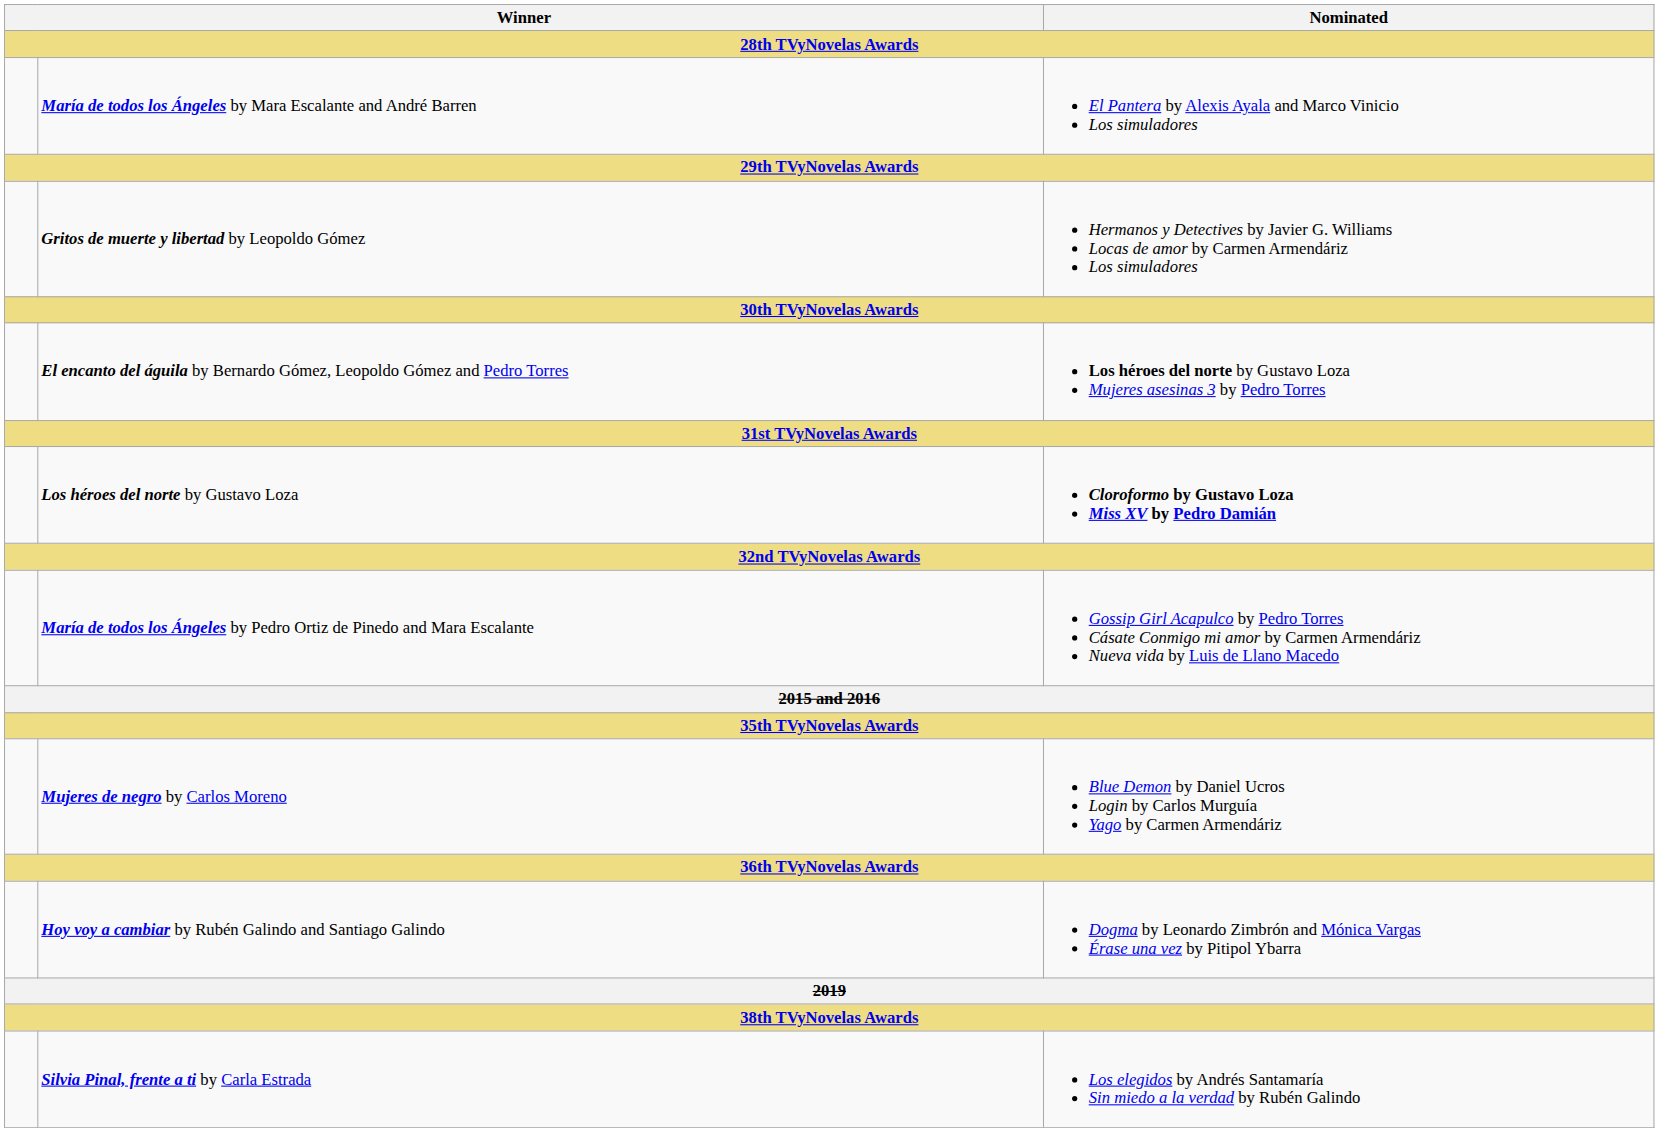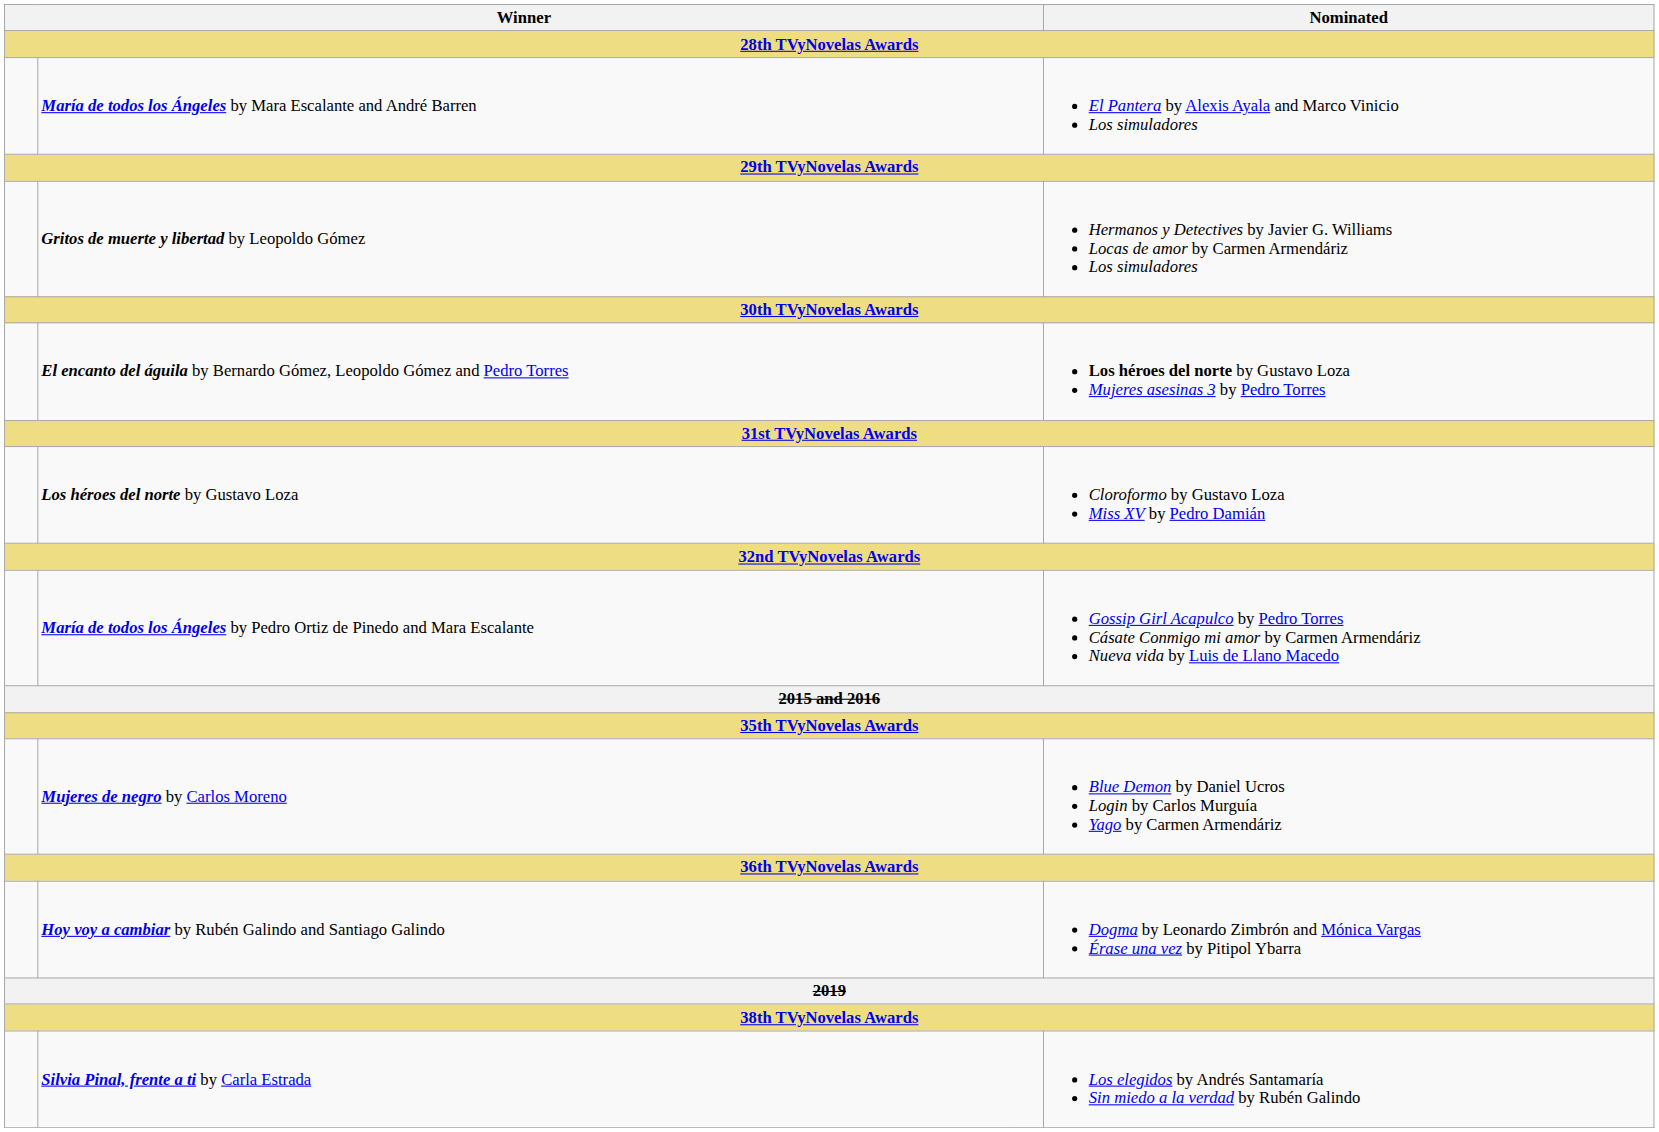(1349, 504) bold -> (1349, 504) normal
